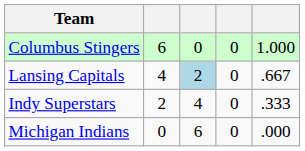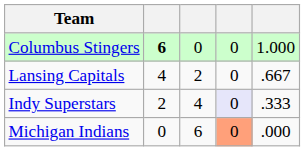(162, 47) normal -> (162, 47) bold
(198, 75) lightblue background -> (198, 75) no background
(234, 103) no background -> (234, 103) lavender background
(234, 132) no background -> (234, 132) lightsalmon background
